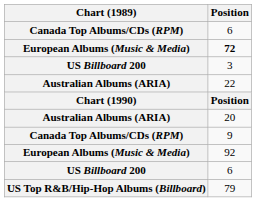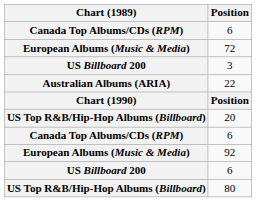(230, 48) bold -> (230, 48) normal
(106, 118) Australian Albums (ARIA) -> (106, 118) US Top R&B/Hip-Hop Albums (Billboard)
(230, 135) 9 -> (230, 135) 6
(230, 188) 79 -> (230, 188) 80
